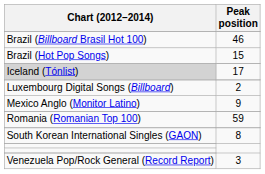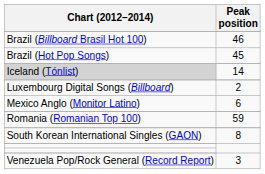(238, 55) 15 -> (238, 55) 45
(238, 71) 17 -> (238, 71) 14
(238, 103) 9 -> (238, 103) 6
